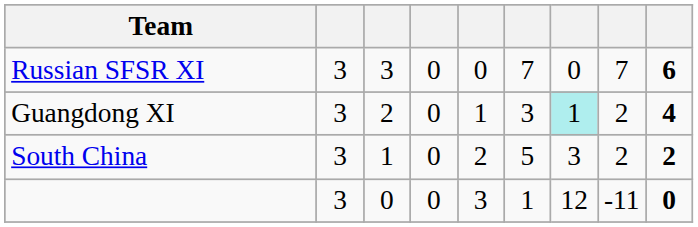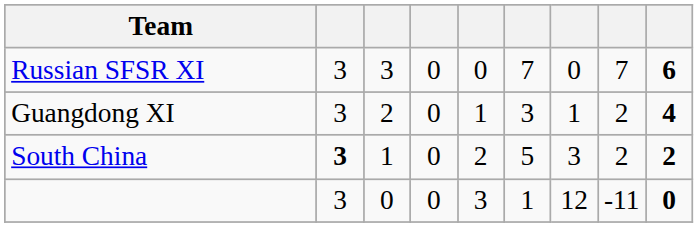(574, 112) paleturquoise background -> (574, 112) no background
(340, 156) normal -> (340, 156) bold
